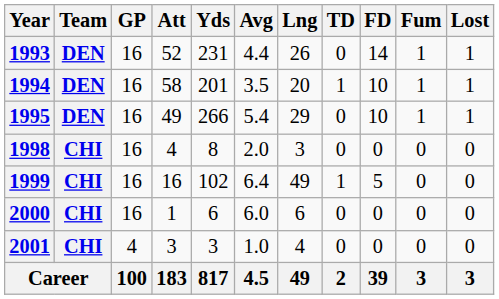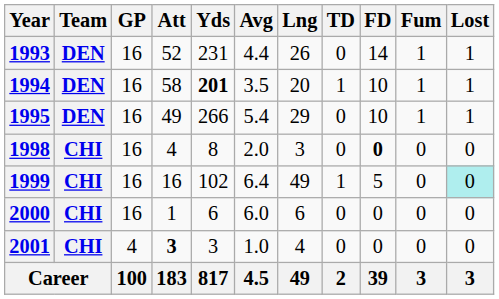(213, 85) normal -> (213, 85) bold
(378, 149) normal -> (378, 149) bold
(470, 181) no background -> (470, 181) paleturquoise background
(172, 246) normal -> (172, 246) bold
